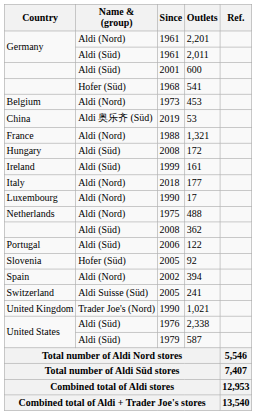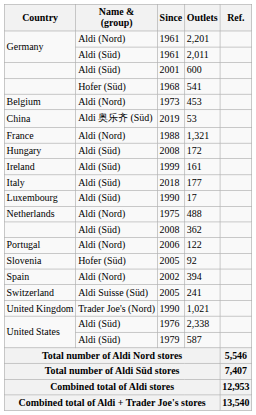(102, 182) Aldi (Nord) -> (99, 182) Aldi (Süd)
(102, 198) Aldi (Nord) -> (99, 198) Aldi (Süd)
(99, 245) Aldi (Süd) -> (102, 245) Aldi (Nord)
